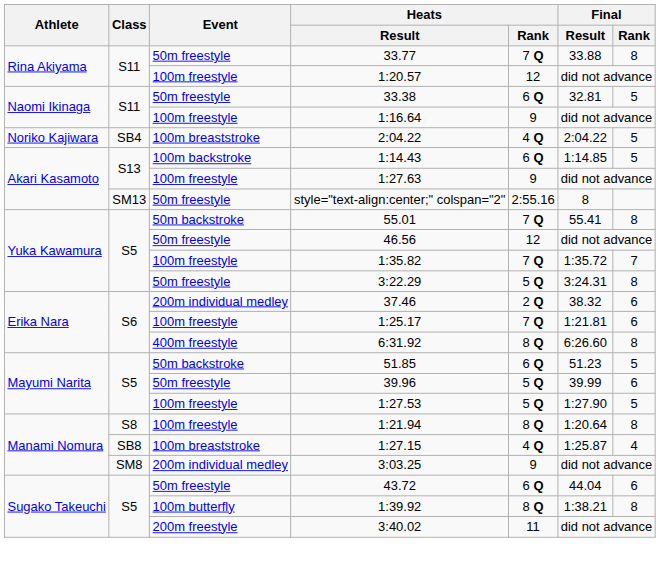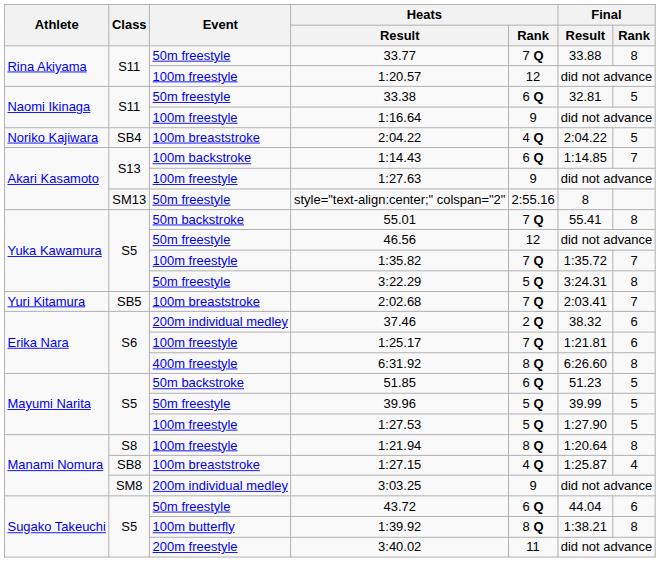(634, 158) 5 -> (634, 158) 7
+ row: (400, 302)
(634, 384) 6 -> (634, 404) 5
